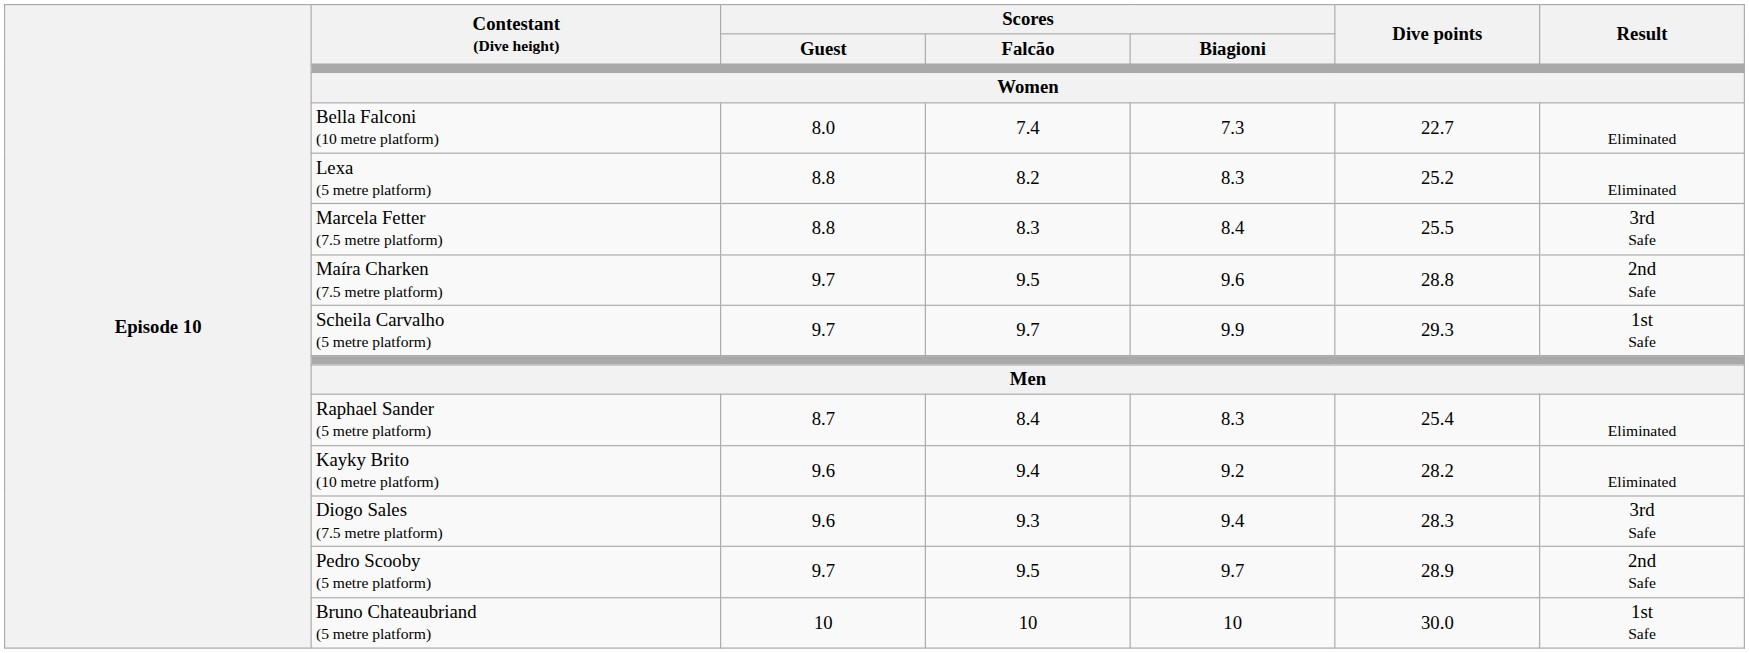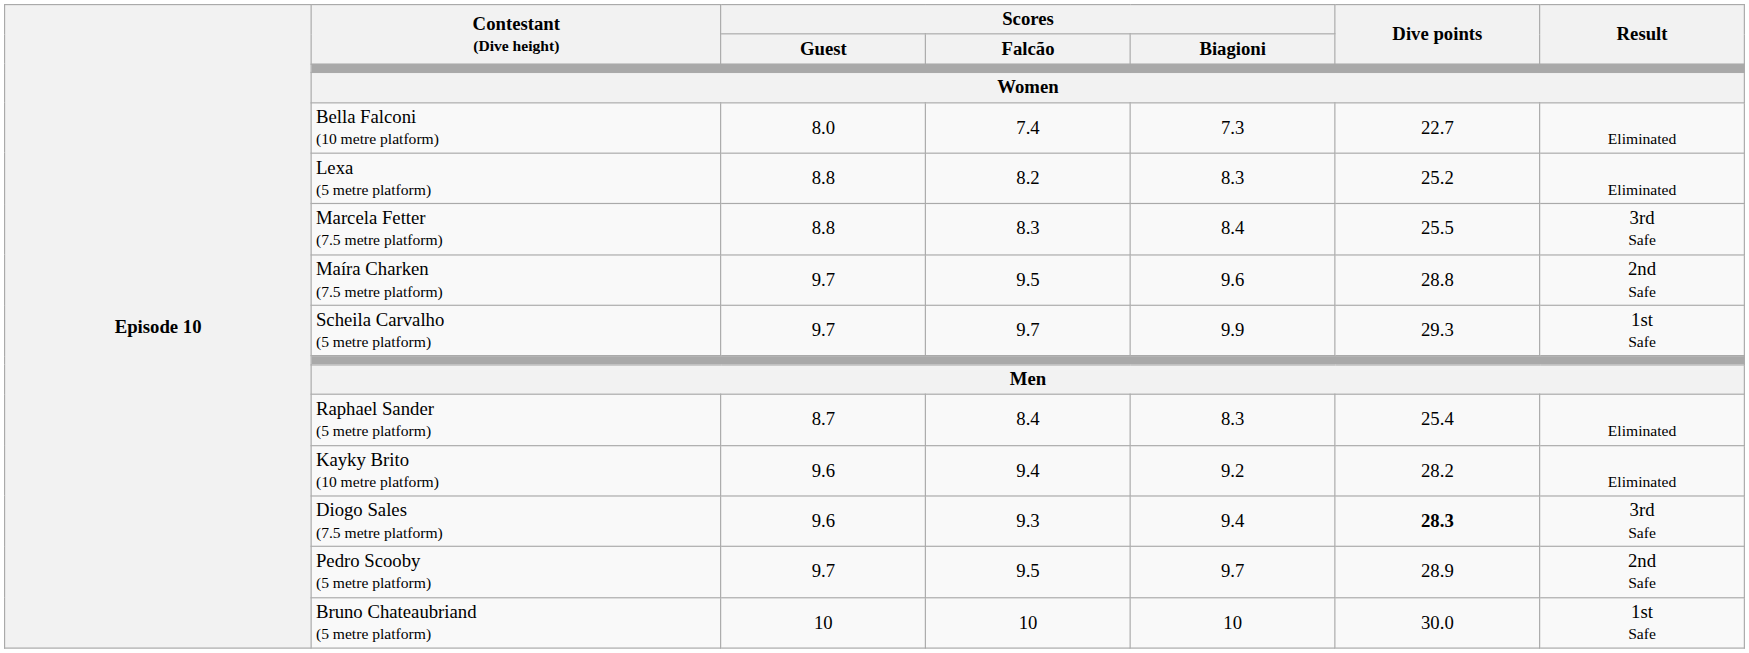(1437, 521) normal -> (1437, 521) bold
